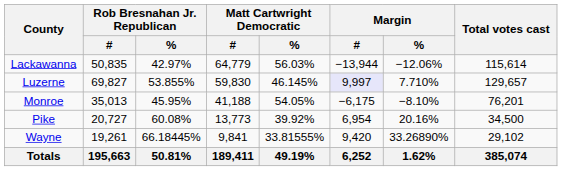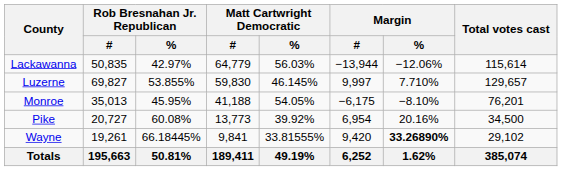(357, 82) lavender background -> (357, 82) no background
(419, 138) normal -> (419, 138) bold
